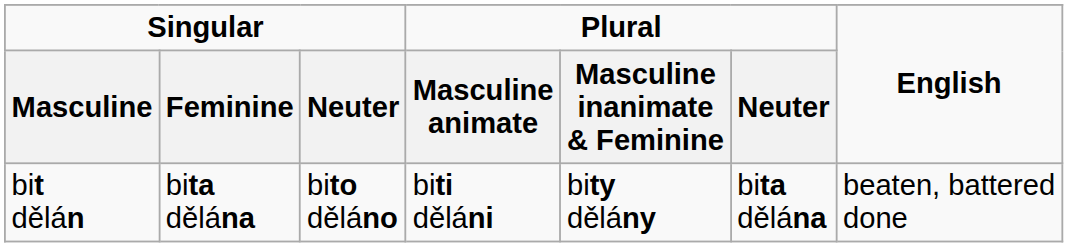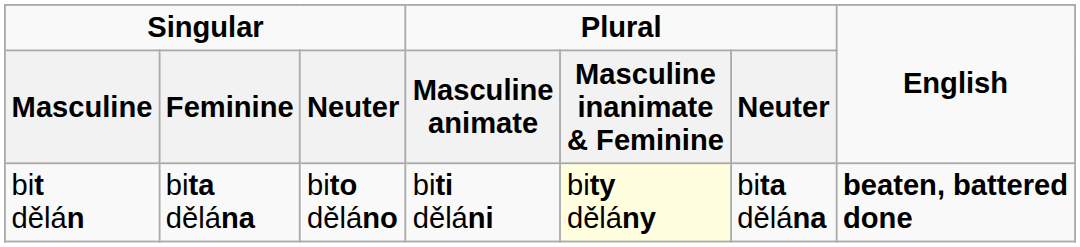(611, 201) no background -> (611, 201) lightyellow background
(949, 201) normal -> (955, 201) bold
